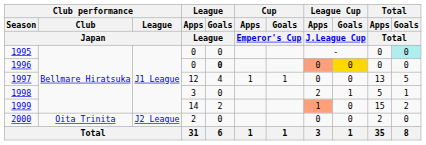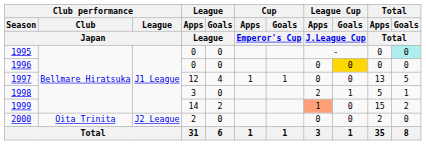(220, 65) bold -> (220, 65) normal
(318, 65) lightsalmon background -> (318, 65) no background
